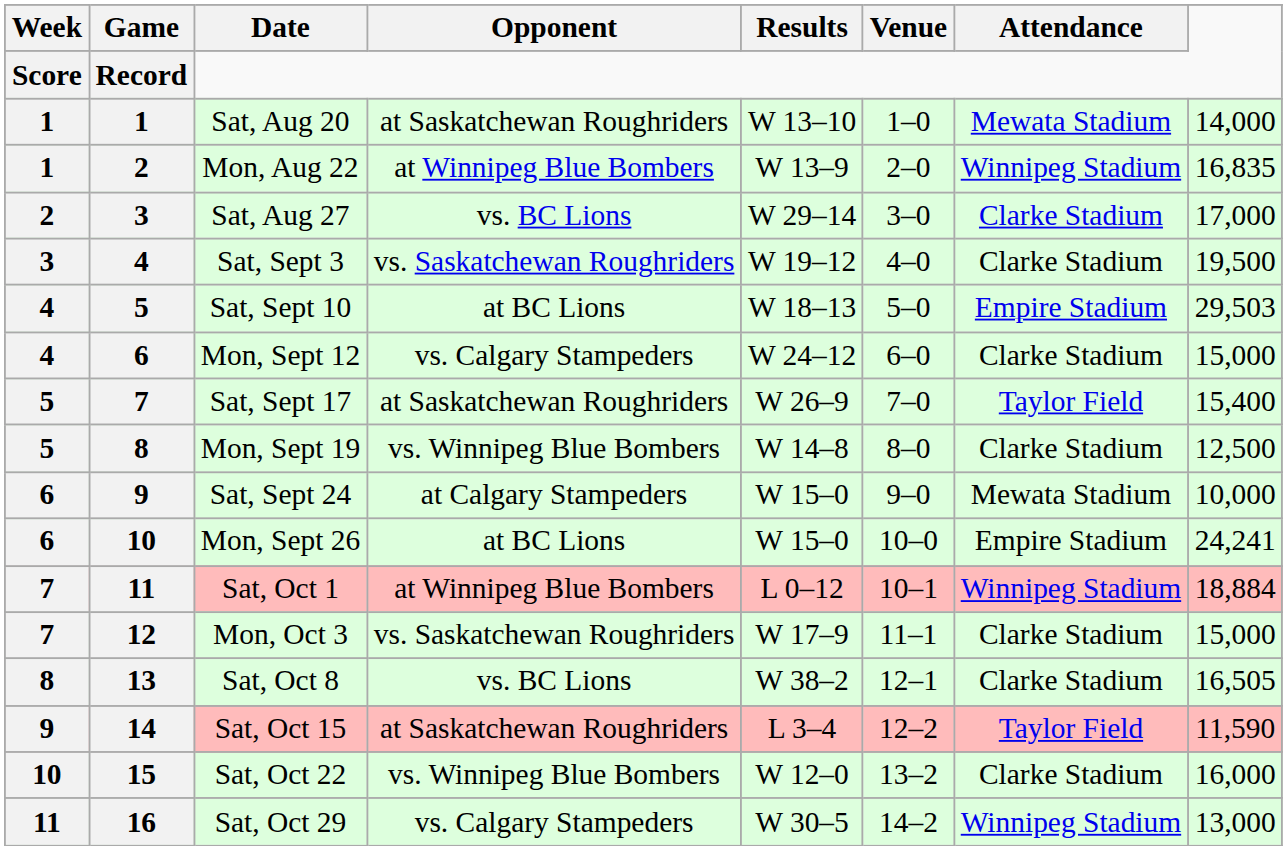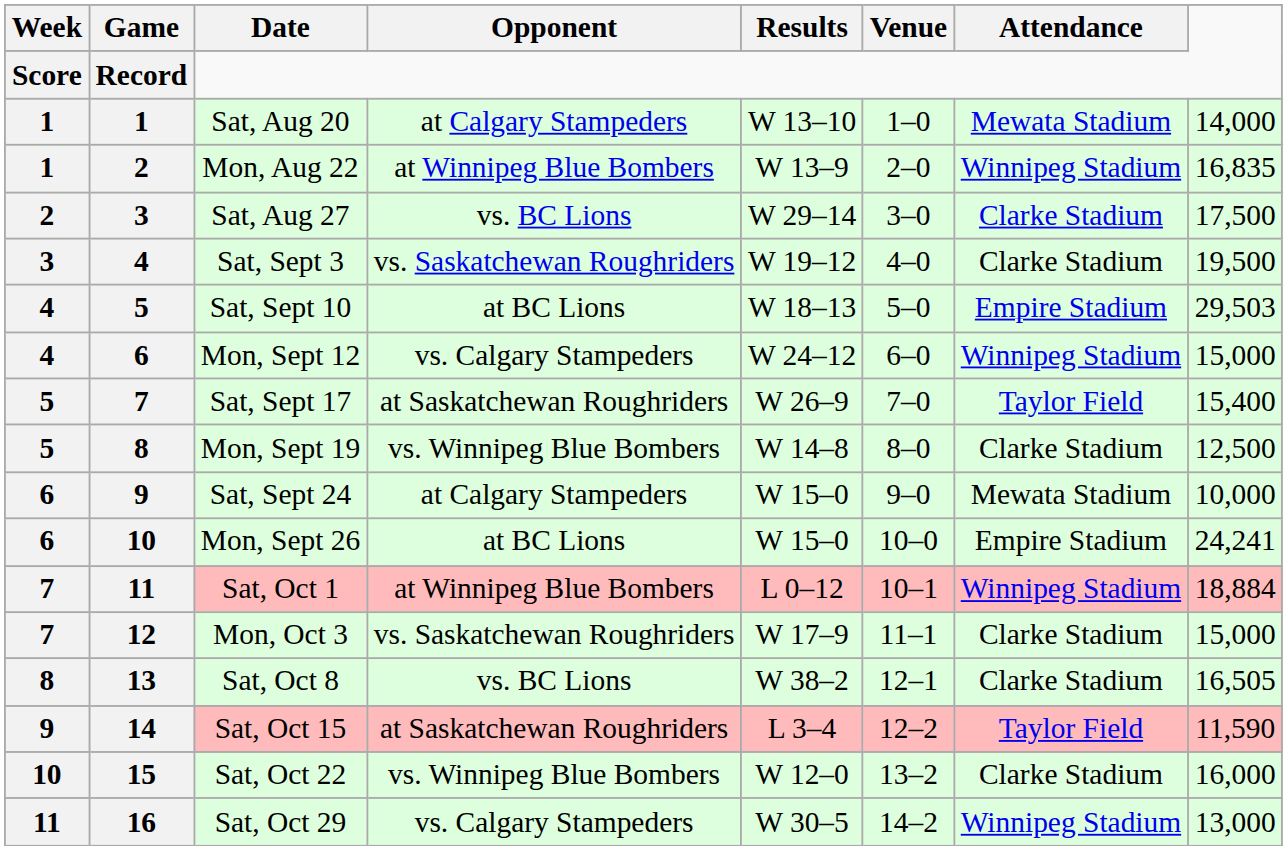(554, 121) at Saskatchewan Roughriders -> (554, 121) at Calgary Stampeders
(1235, 214) 17,000 -> (1235, 214) 17,500
(1071, 354) Clarke Stadium -> (1071, 354) Winnipeg Stadium
